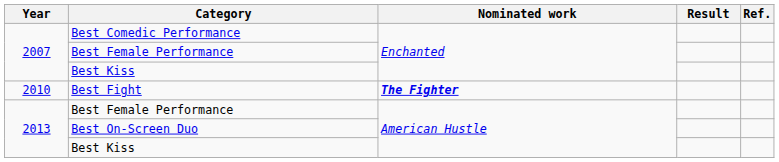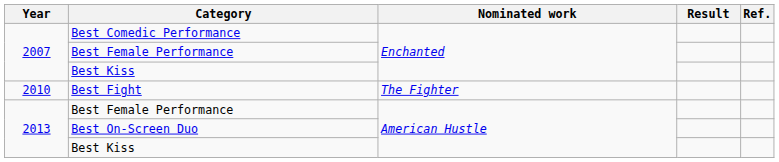(420, 90) bold -> (420, 90) normal
